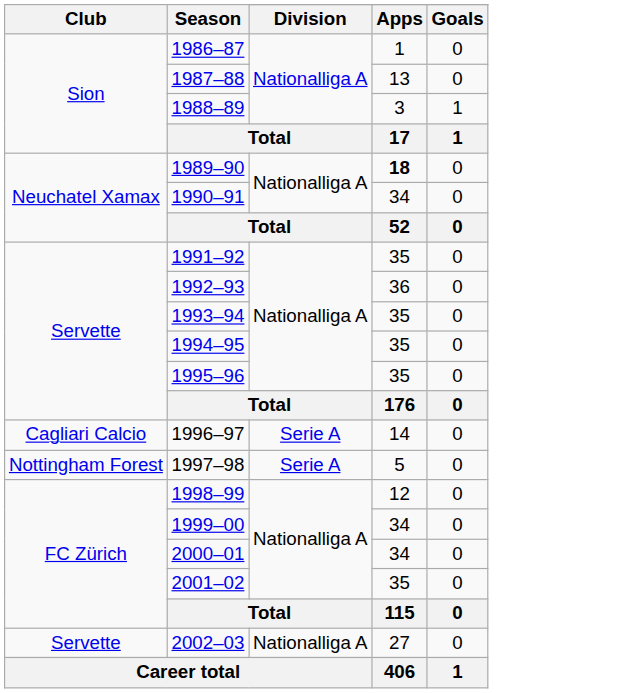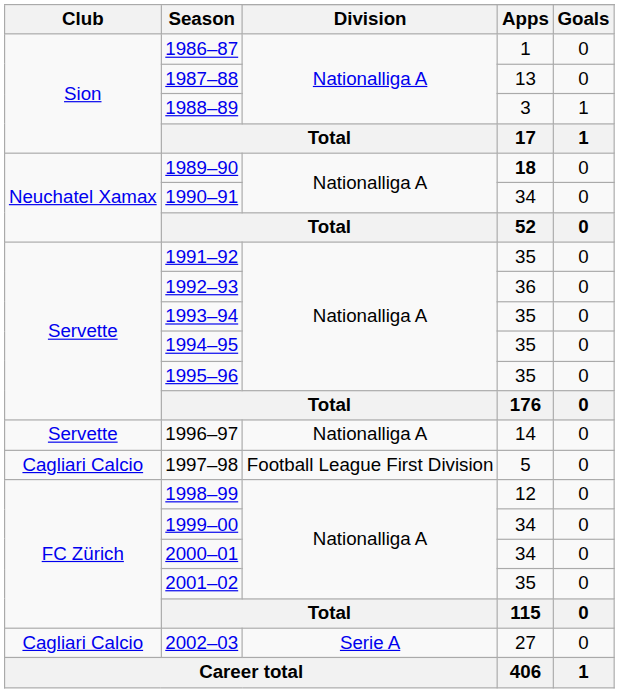(86, 434) Cagliari Calcio -> (83, 434) Servette
(310, 434) Serie A -> (370, 434) Nationalliga A
(86, 464) Nottingham Forest -> (83, 464) Cagliari Calcio
(310, 464) Serie A -> (370, 464) Football League First Division
(86, 642) Servette -> (83, 642) Cagliari Calcio
(310, 642) Nationalliga A -> (370, 642) Serie A
